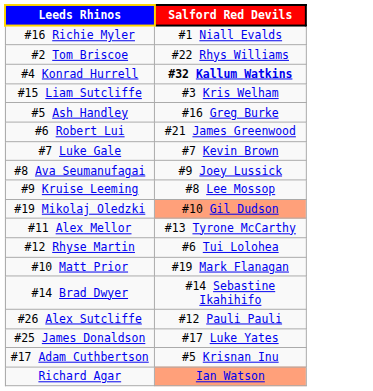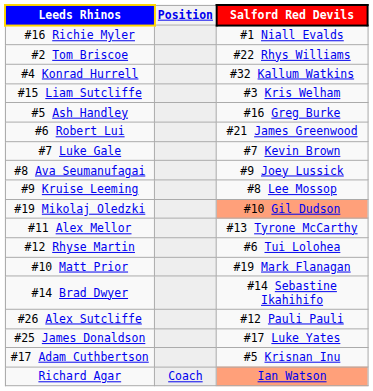+ column: (185, 15)
(230, 74) bold -> (292, 74) normal
